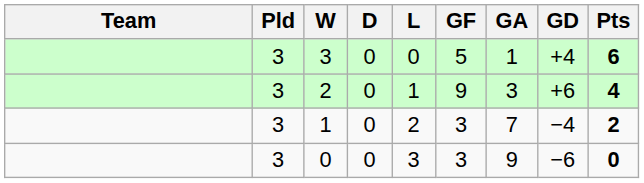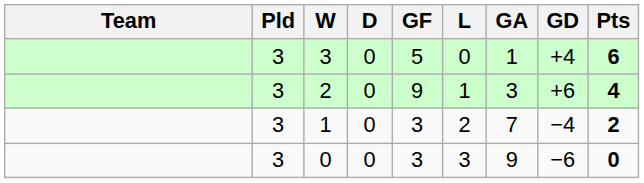columns swapped: (414, 21) <-> (461, 21)
